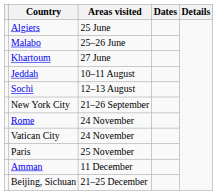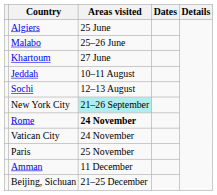(115, 105) no background -> (115, 105) paleturquoise background
(107, 120) normal -> (108, 120) bold
